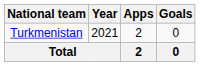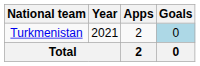(176, 33) no background -> (176, 33) lightblue background
